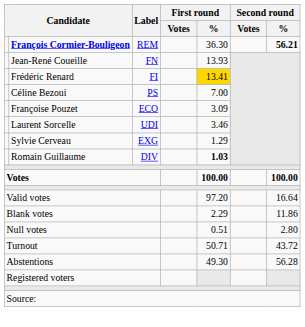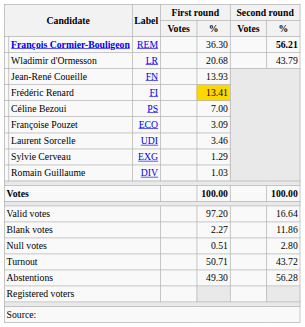+ row: (54, 60)
(219, 157) bold -> (219, 173) normal
(219, 214) 2.29 -> (219, 230) 2.27
